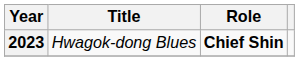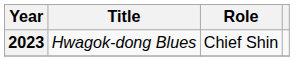(244, 42) bold -> (241, 42) normal
